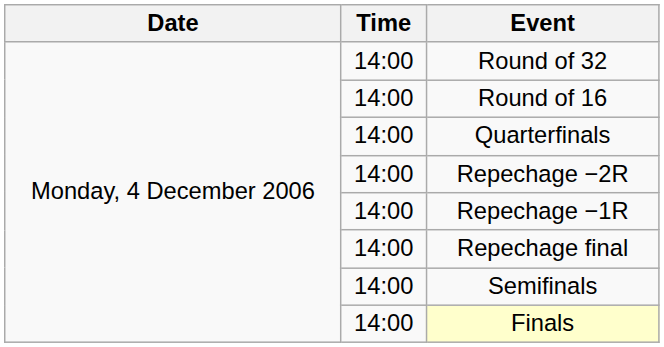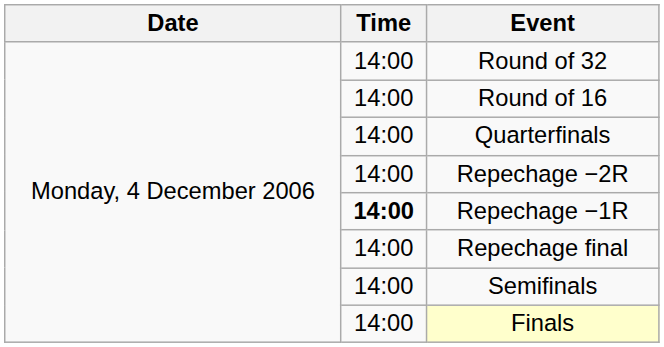(384, 211) normal -> (384, 211) bold
